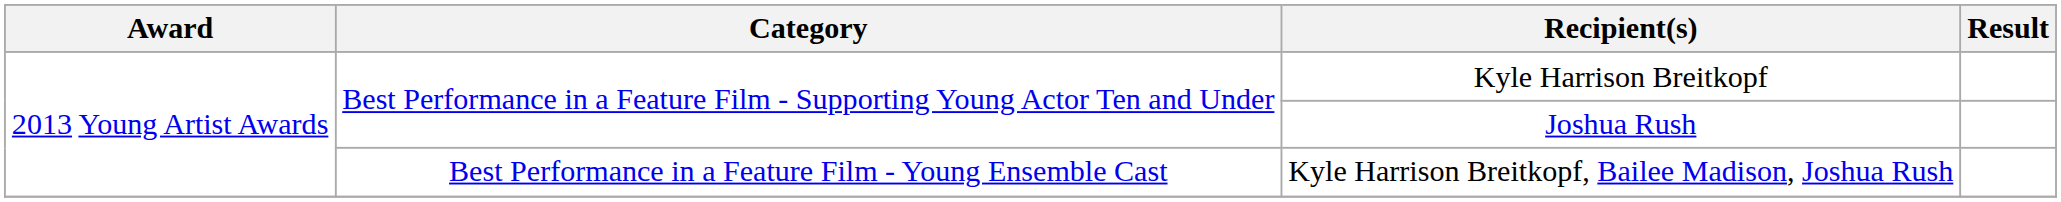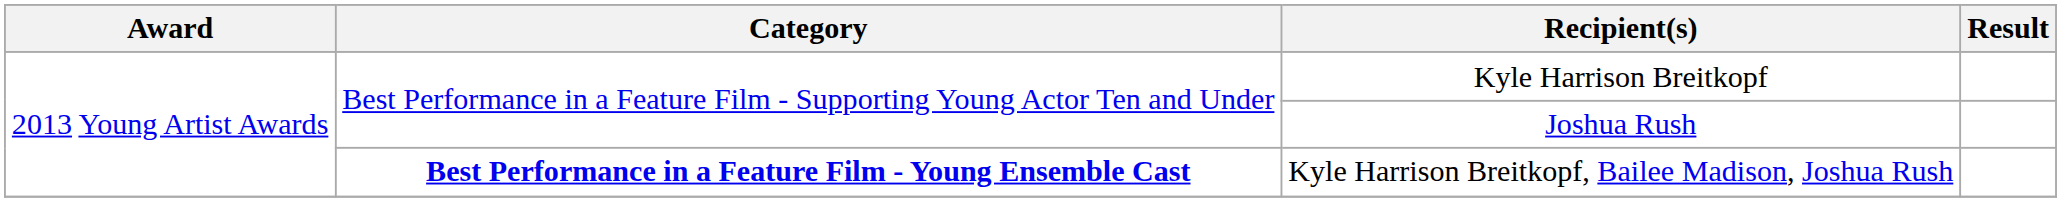(808, 171) normal -> (808, 171) bold
